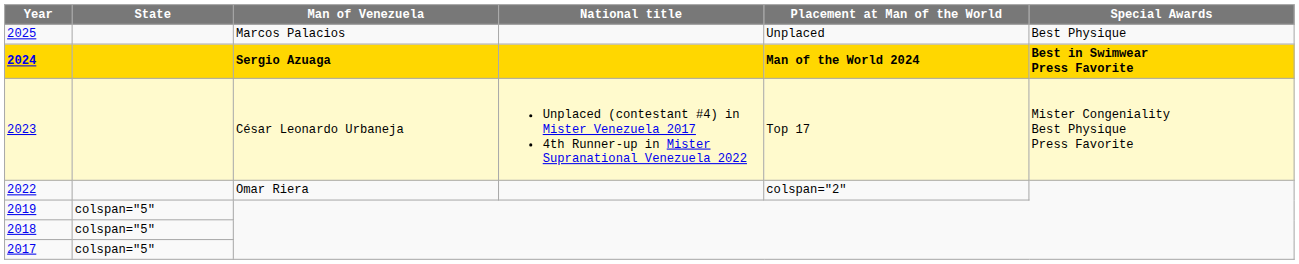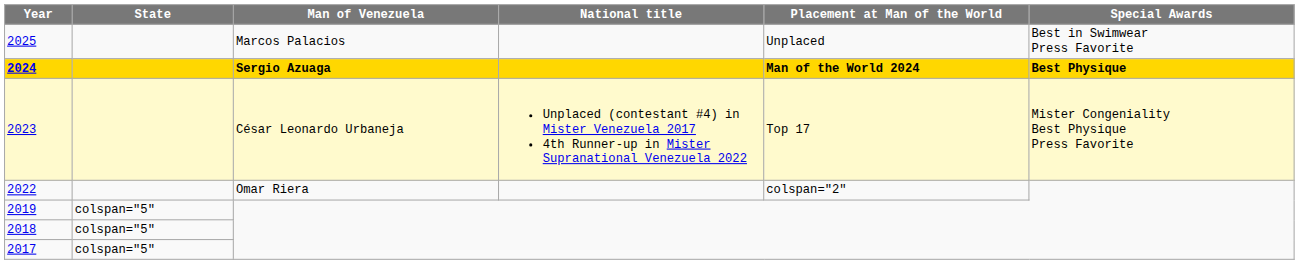(1079, 34) Best Physique -> (1090, 41) Best in Swimwear Press Favorite
(1090, 61) Best in Swimwear Press Favorite -> (1079, 68) Best Physique
